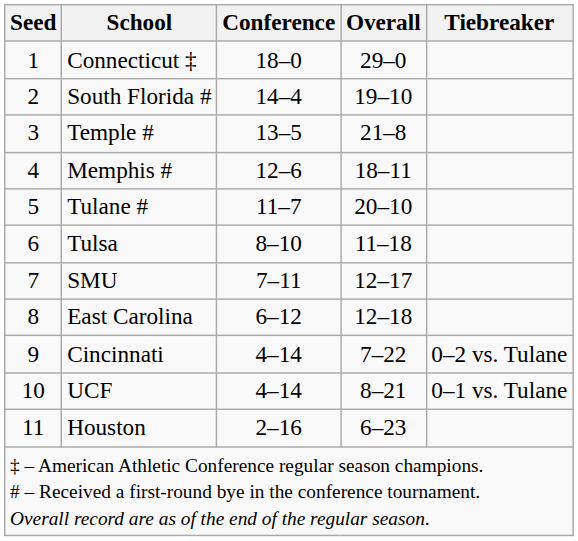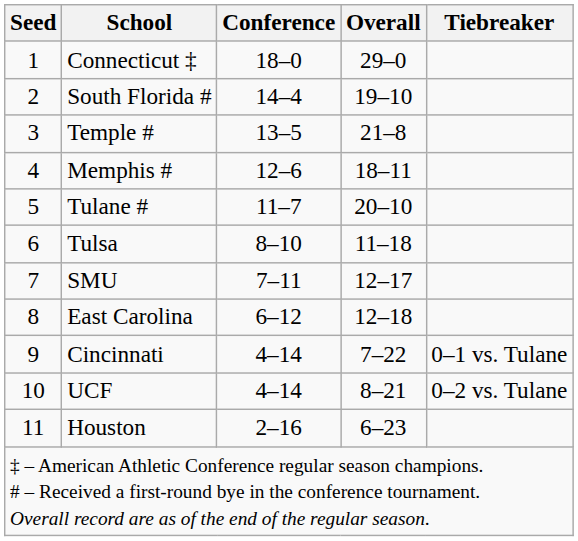(499, 354) 0–2 vs. Tulane -> (499, 354) 0–1 vs. Tulane
(499, 390) 0–1 vs. Tulane -> (499, 390) 0–2 vs. Tulane
